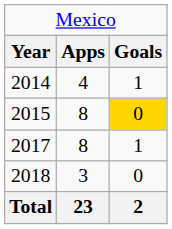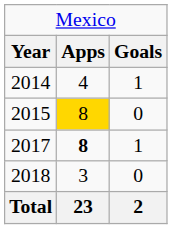(83, 113) no background -> (83, 113) gold background
(138, 113) gold background -> (138, 113) no background
(83, 144) normal -> (83, 144) bold
